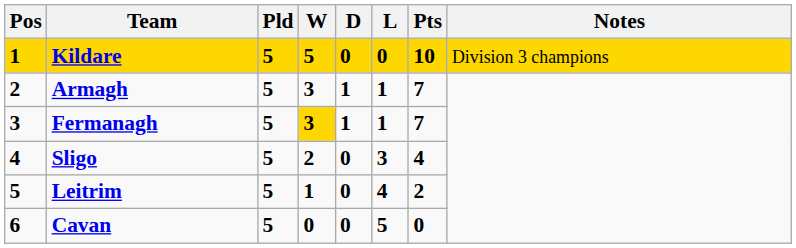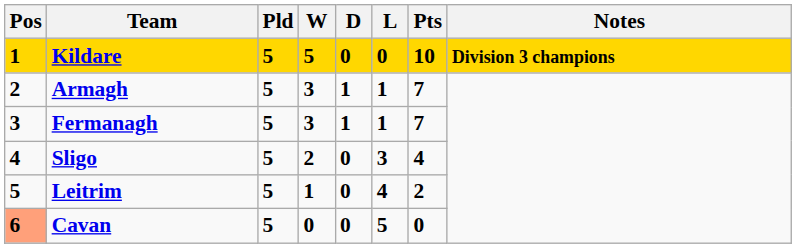(530, 56) normal -> (533, 55) bold
(309, 123) gold background -> (309, 123) no background
(15, 225) no background -> (15, 225) lightsalmon background
